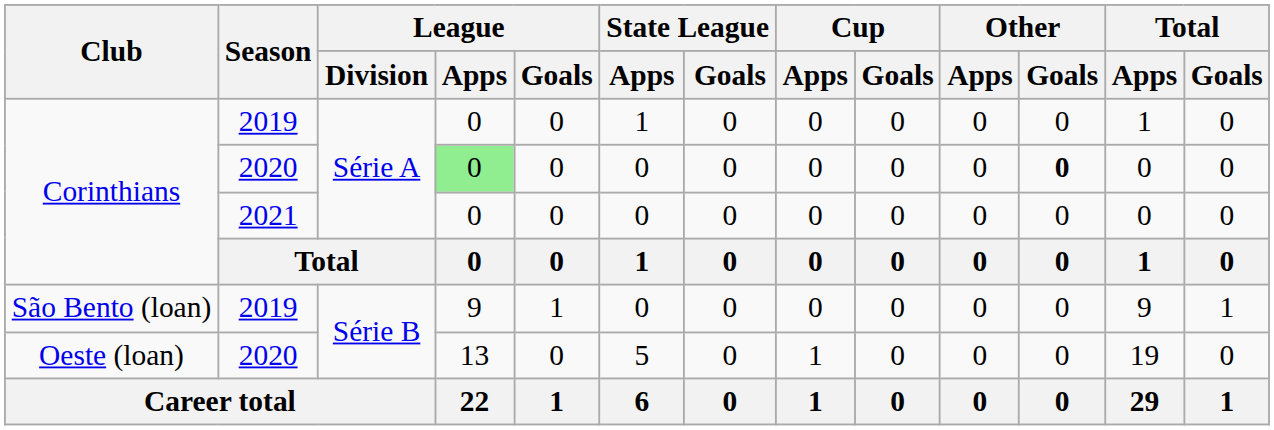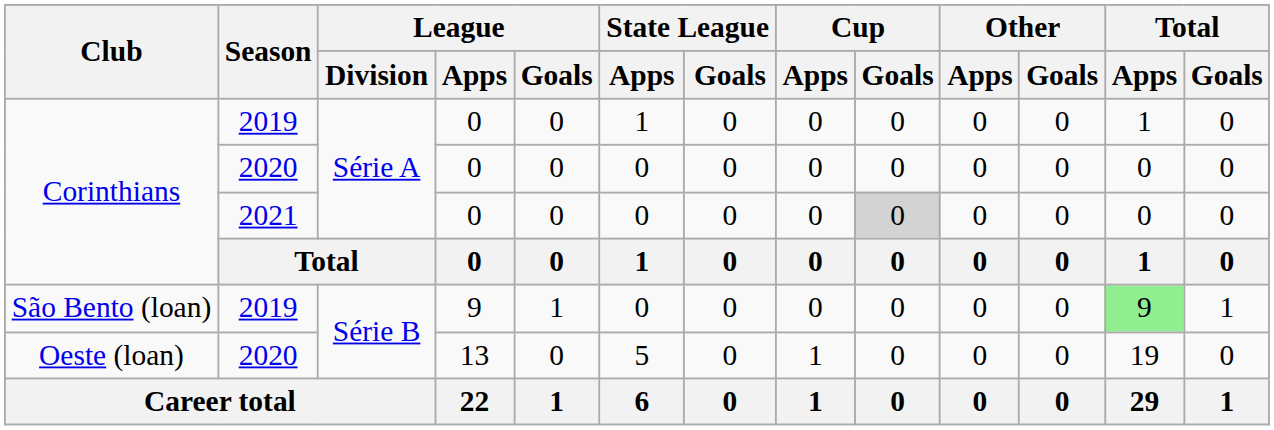(474, 167) lightgreen background -> (474, 167) no background
(1062, 167) bold -> (1062, 167) normal
(898, 214) no background -> (898, 214) lightgrey background
(1144, 307) no background -> (1144, 307) lightgreen background
